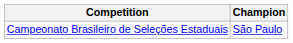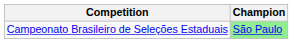(258, 30) no background -> (258, 30) lightgreen background
